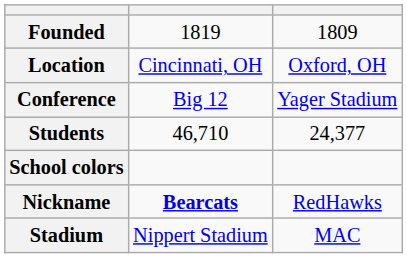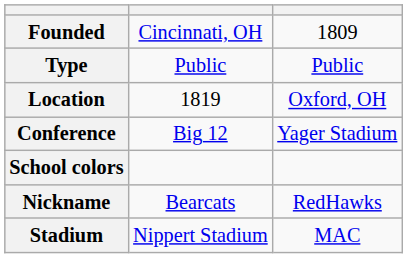(200, 31) 1819 -> (200, 31) Cincinnati, OH
+ row: (66, 65)
(200, 65) Cincinnati, OH -> (200, 99) 1819
- row: (66, 133)
(200, 201) bold -> (200, 201) normal
